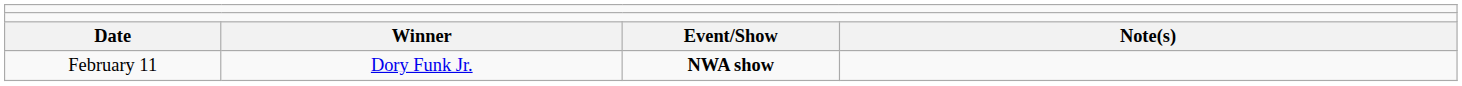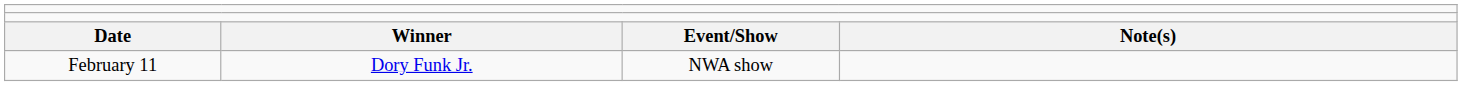(731, 65) bold -> (731, 65) normal
